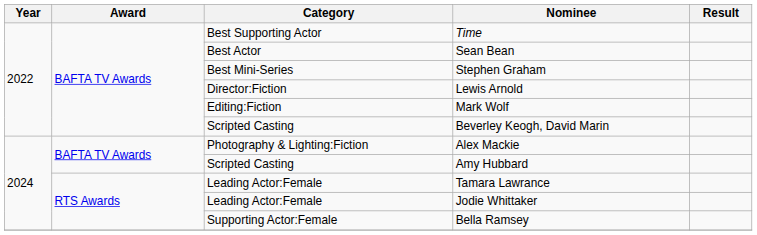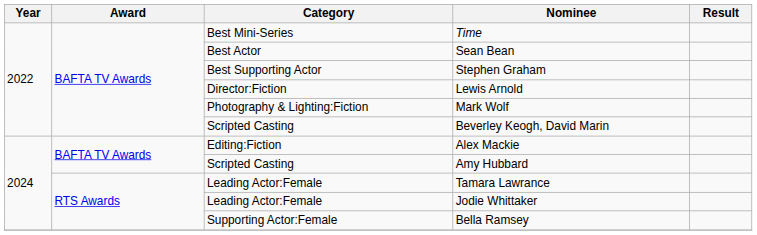(264, 32) Best Supporting Actor -> (250, 32) Best Mini-Series
(250, 70) Best Mini-Series -> (264, 70) Best Supporting Actor
(244, 107) Editing:Fiction -> (288, 107) Photography & Lighting:Fiction
(288, 145) Photography & Lighting:Fiction -> (244, 145) Editing:Fiction
